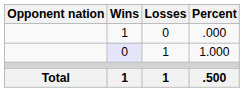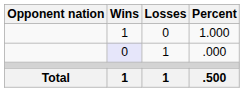(214, 33) .000 -> (214, 33) 1.000
(214, 52) 1.000 -> (214, 52) .000
